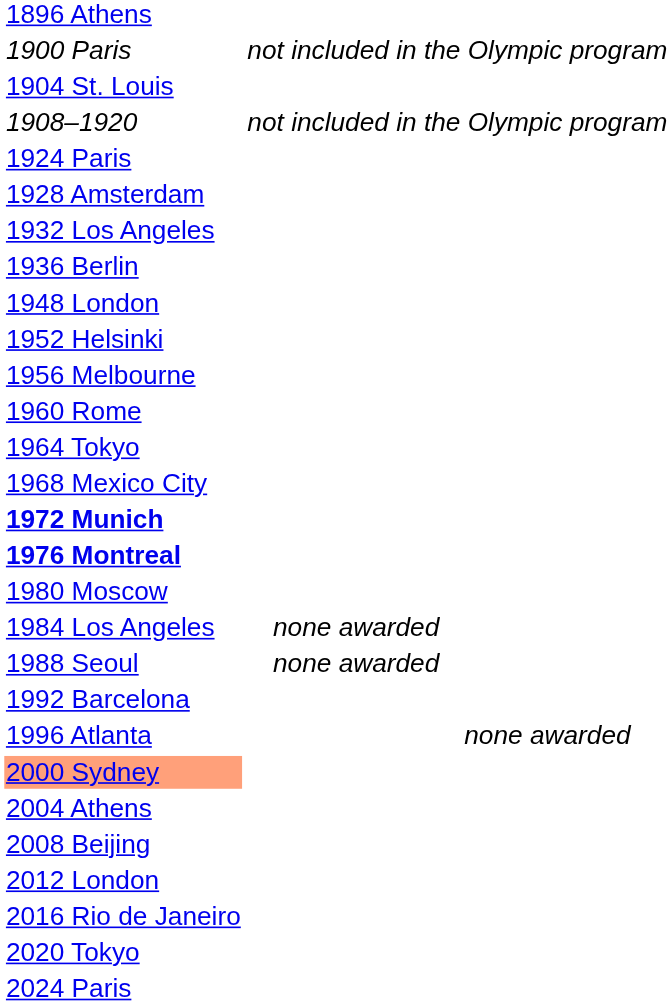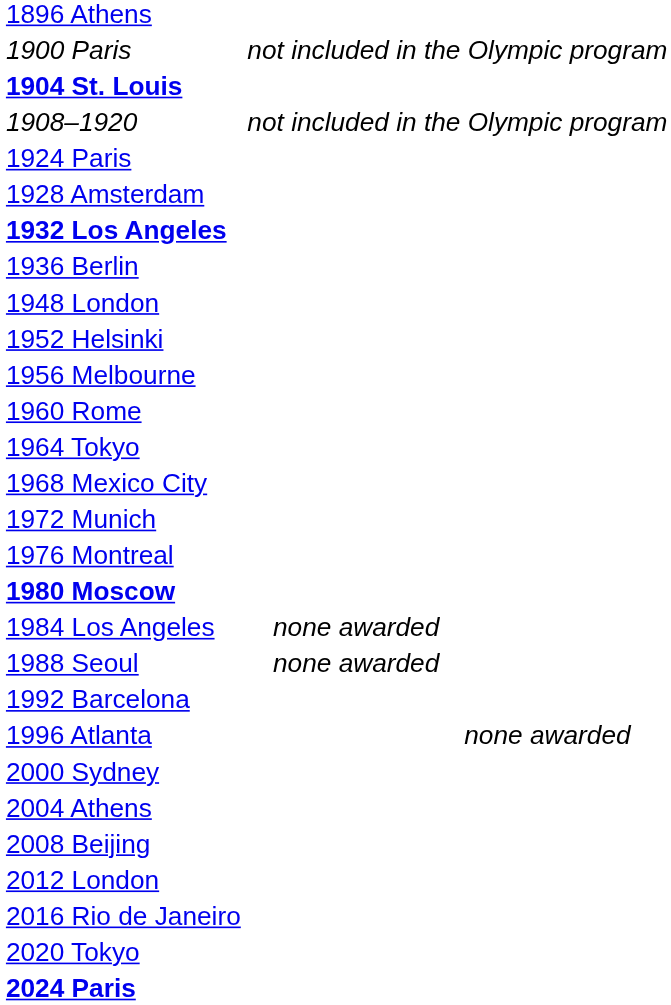(90, 86) normal -> (94, 86) bold
(110, 230) normal -> (116, 230) bold
(85, 519) bold -> (81, 519) normal
(93, 555) bold -> (90, 555) normal
(87, 591) normal -> (91, 591) bold
(83, 772) lightsalmon background -> (83, 772) no background
(69, 988) normal -> (71, 988) bold
